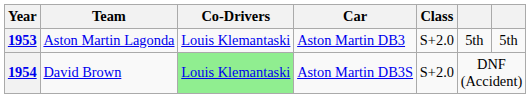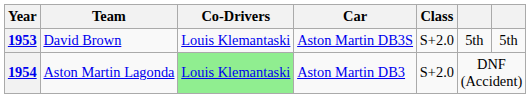(109, 40) Aston Martin Lagonda -> (82, 40) David Brown
(351, 40) Aston Martin DB3 -> (355, 40) Aston Martin DB3S
(82, 72) David Brown -> (109, 72) Aston Martin Lagonda
(355, 72) Aston Martin DB3S -> (351, 72) Aston Martin DB3
